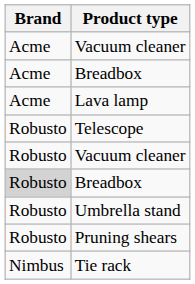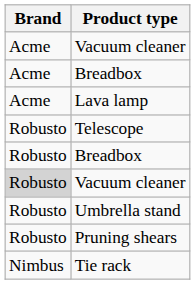(130, 155) Vacuum cleaner -> (108, 155) Breadbox
(108, 182) Breadbox -> (130, 182) Vacuum cleaner
